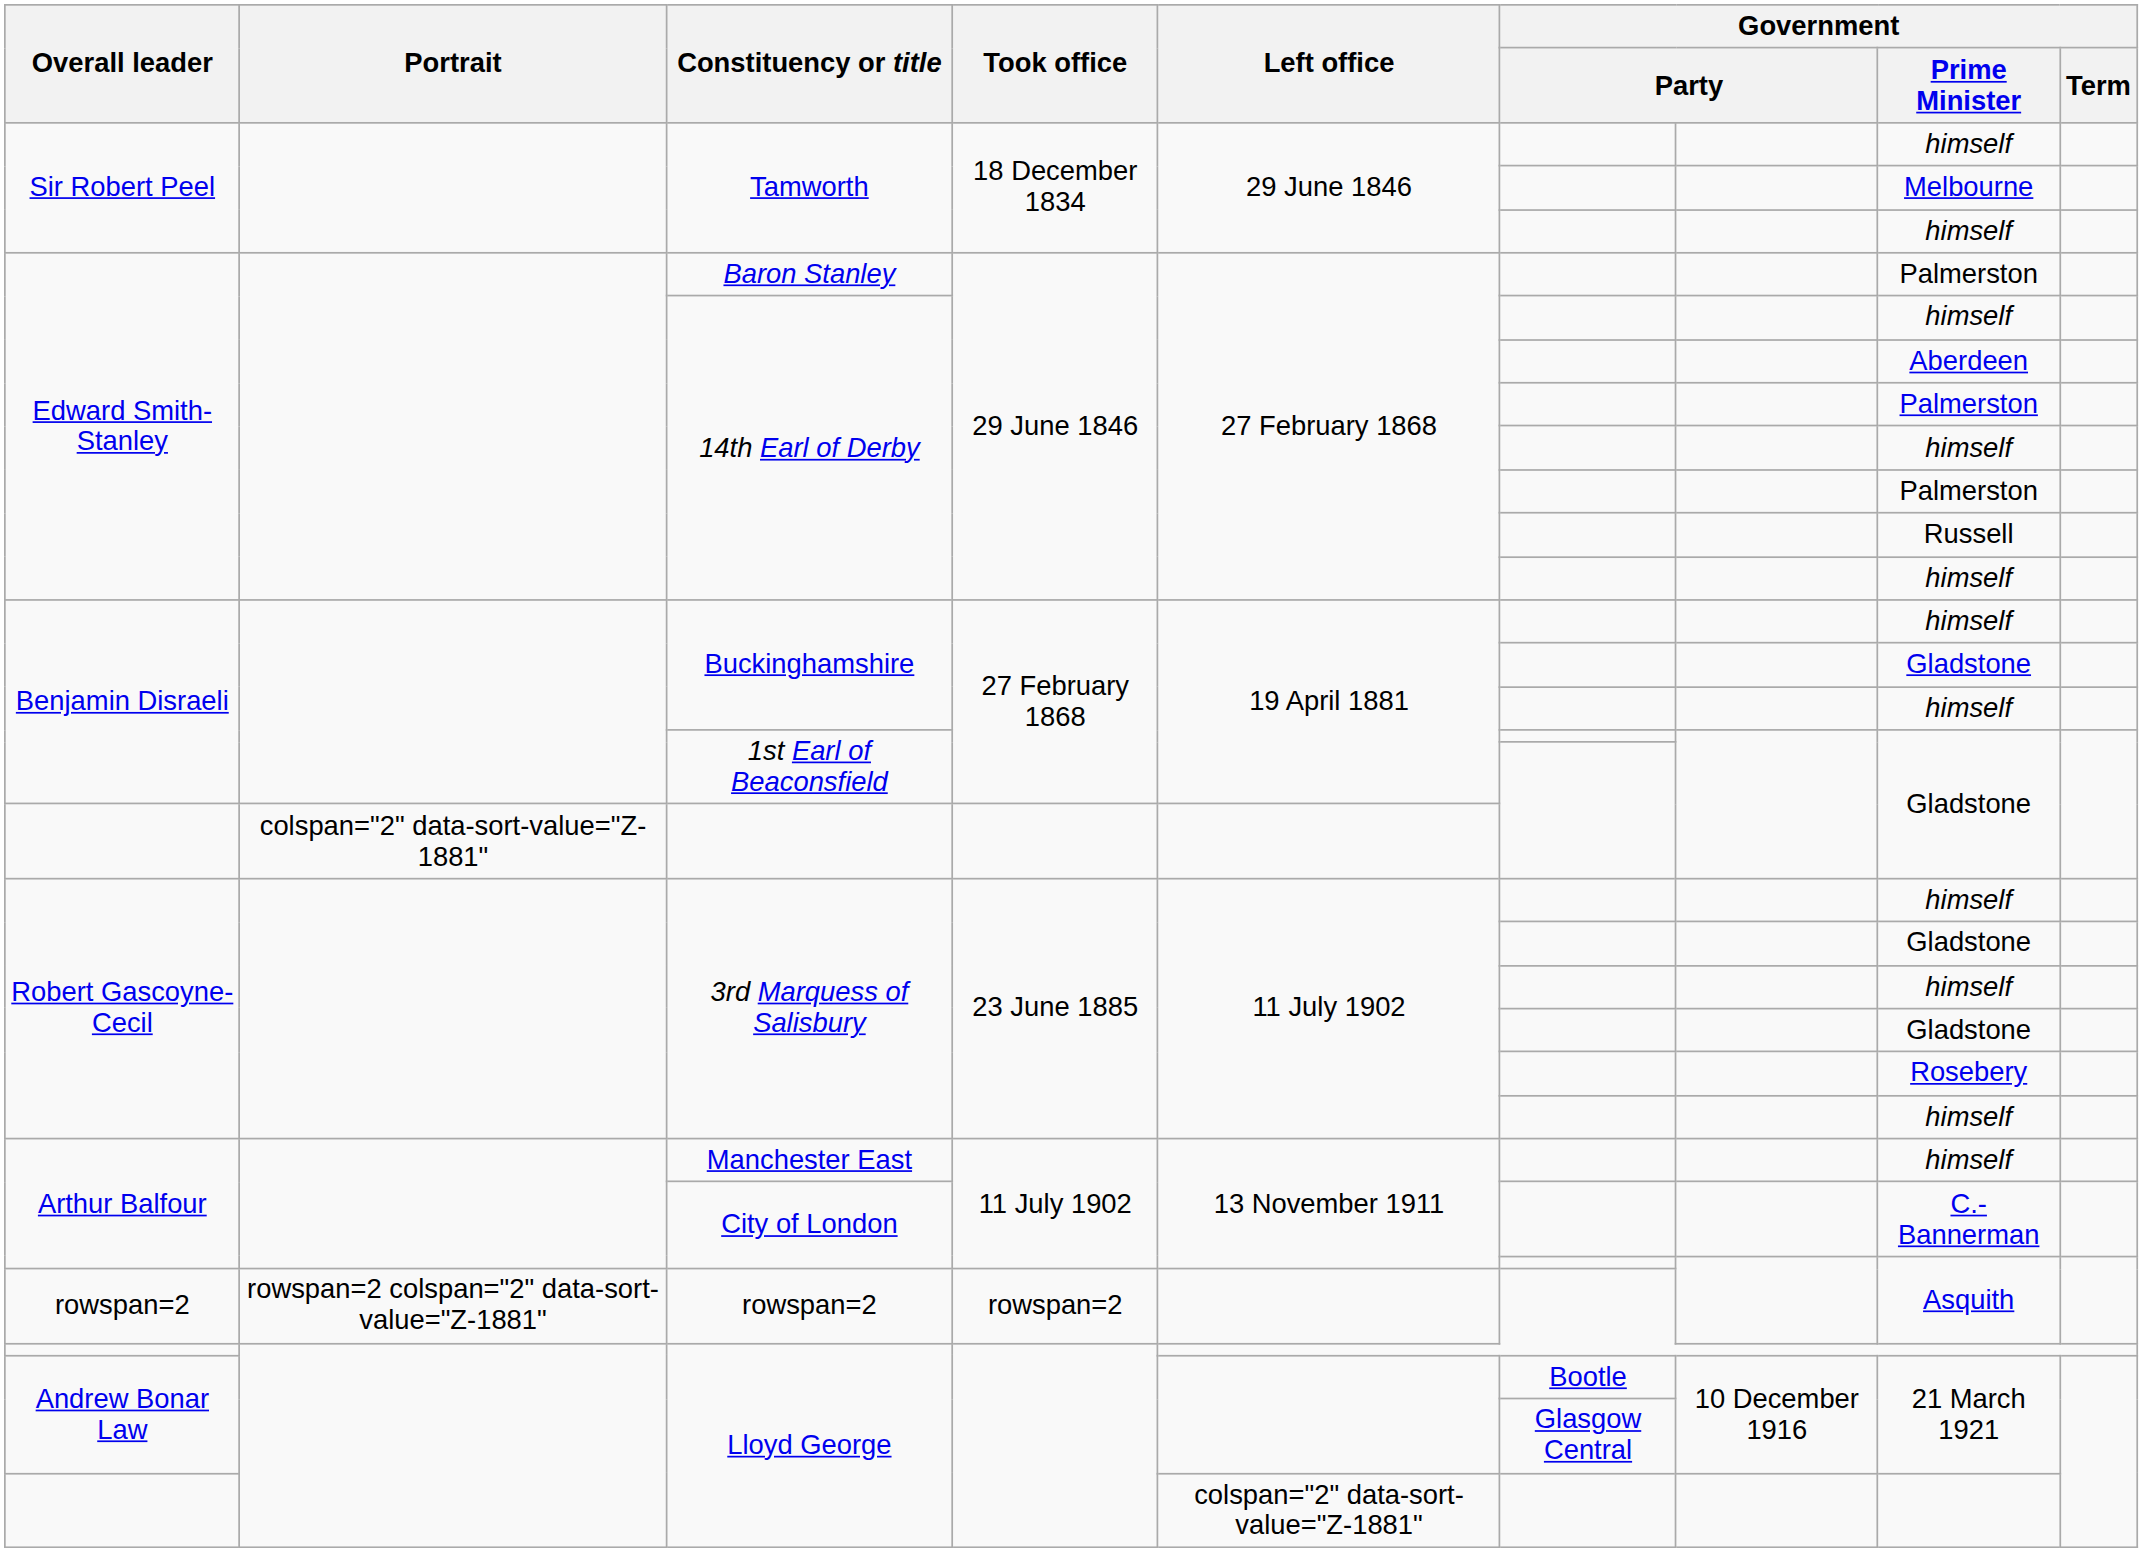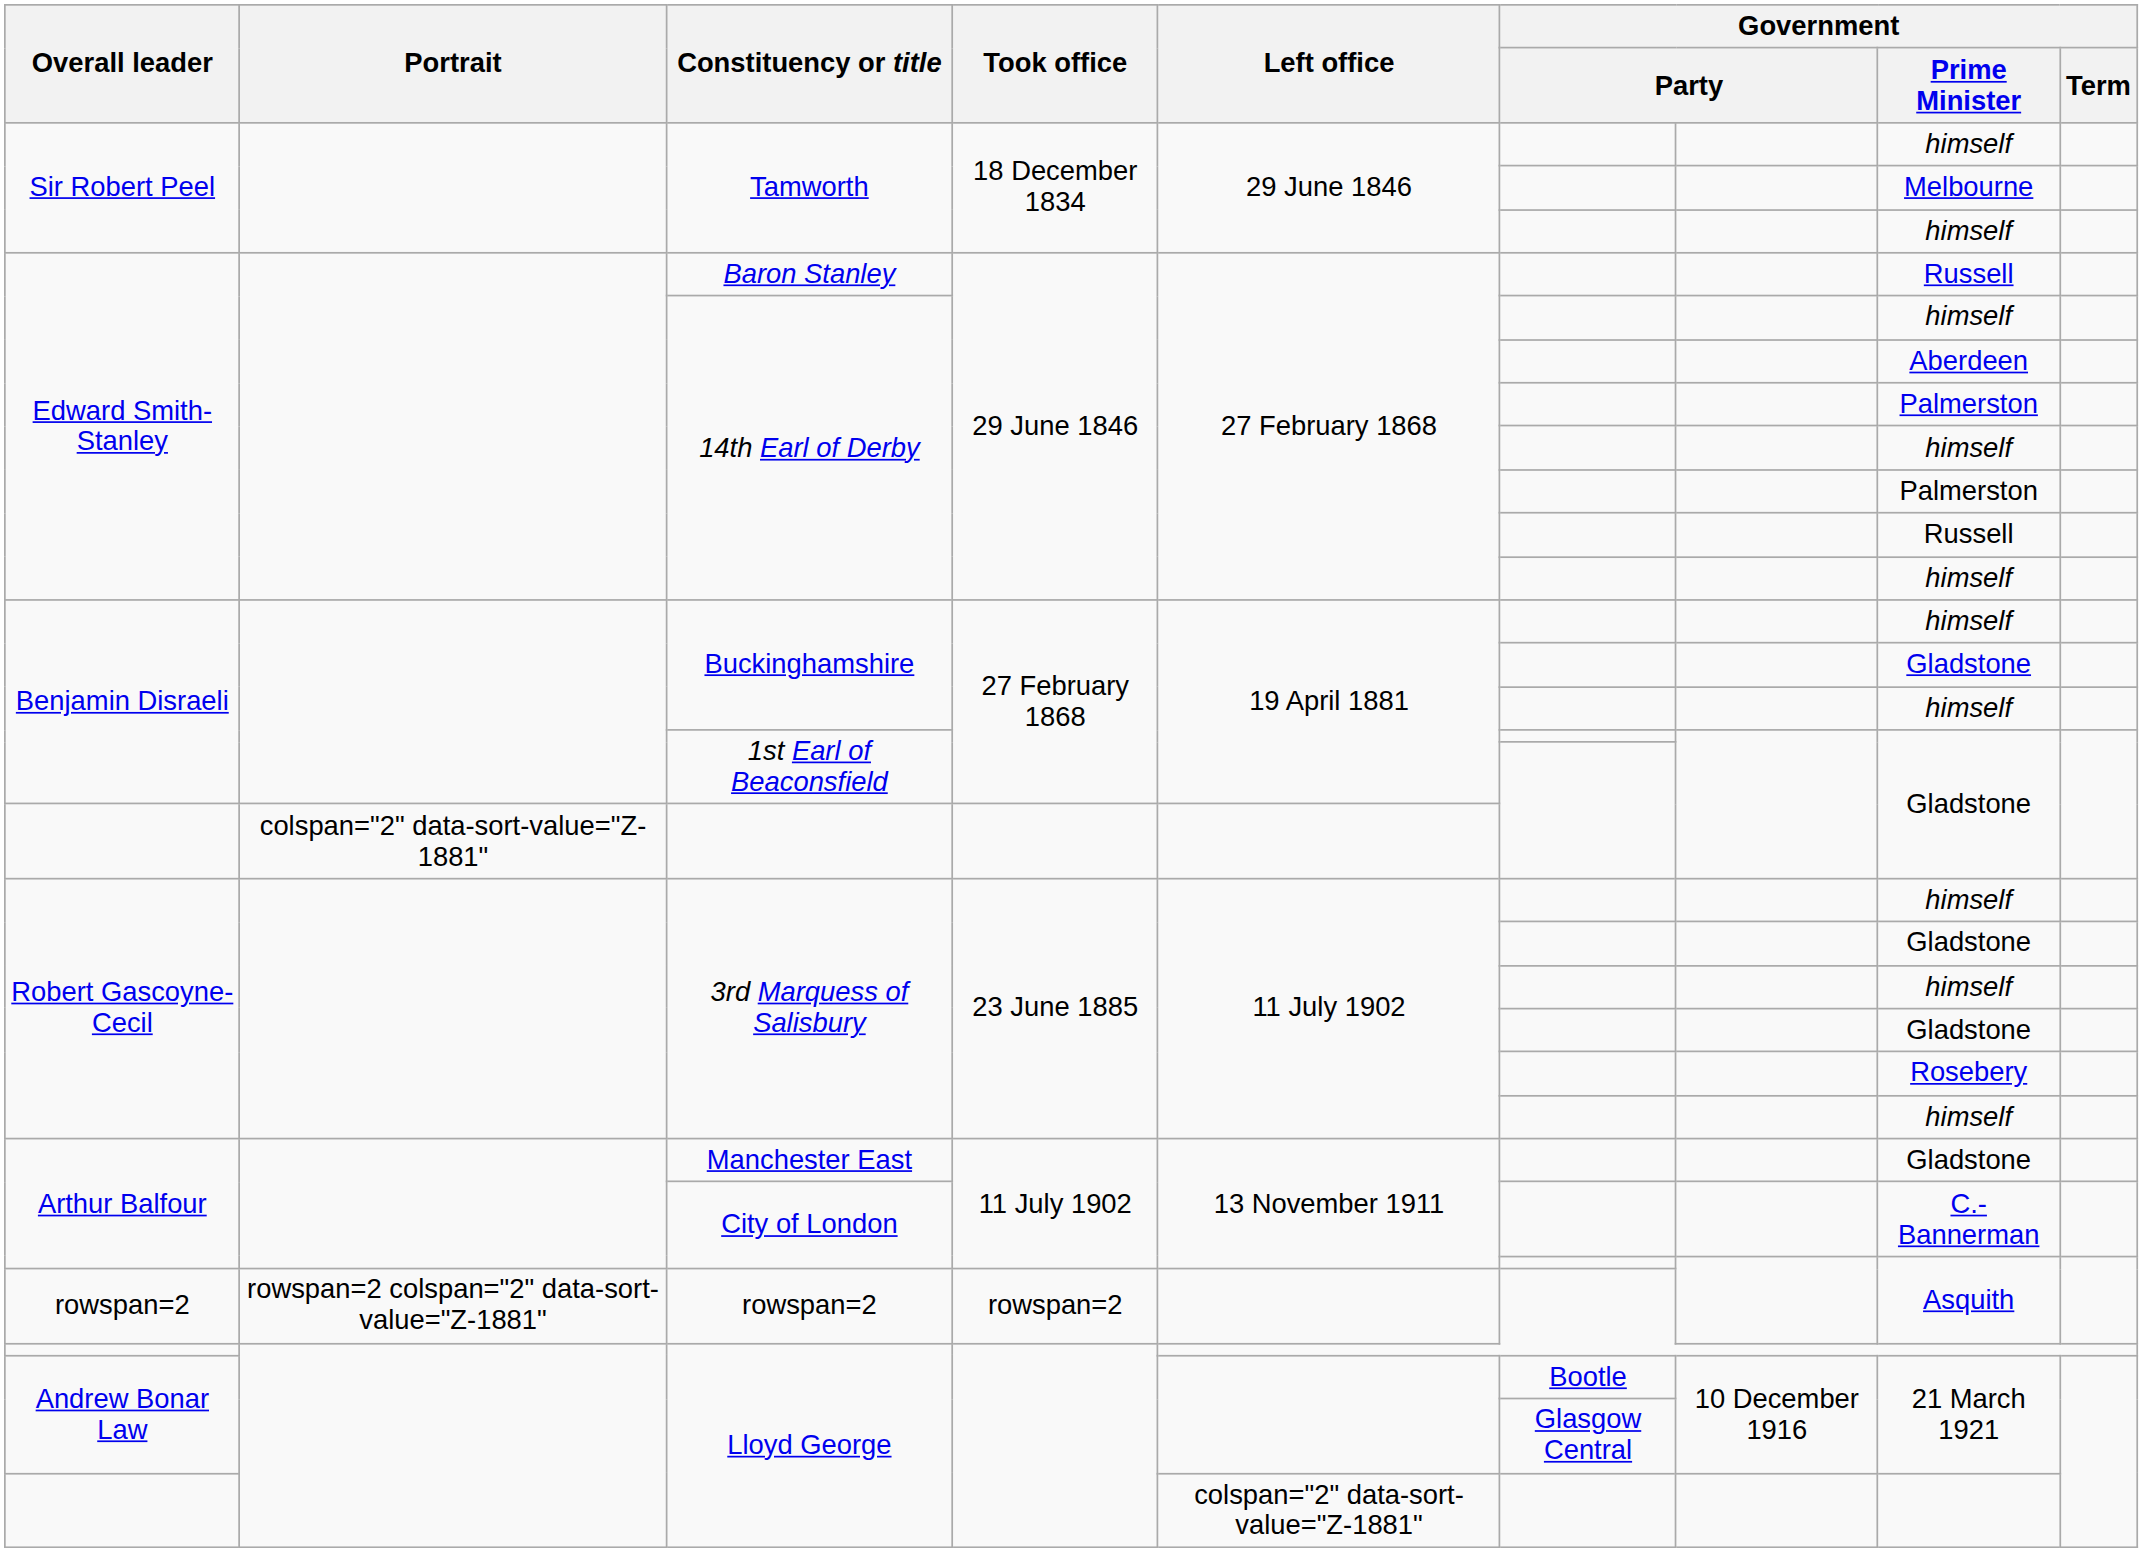(1969, 273) Palmerston -> (1969, 273) Russell
(1969, 1159) himself -> (1969, 1159) Gladstone
